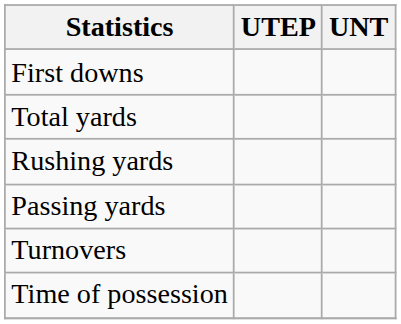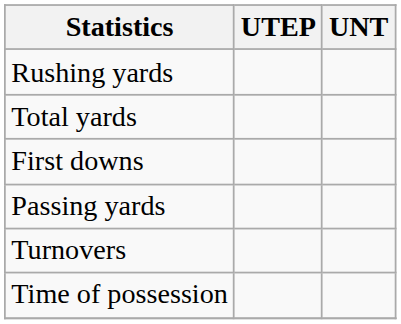rows swapped: (77, 71) <-> (92, 160)
